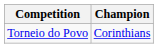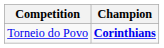(122, 33) normal -> (125, 33) bold
